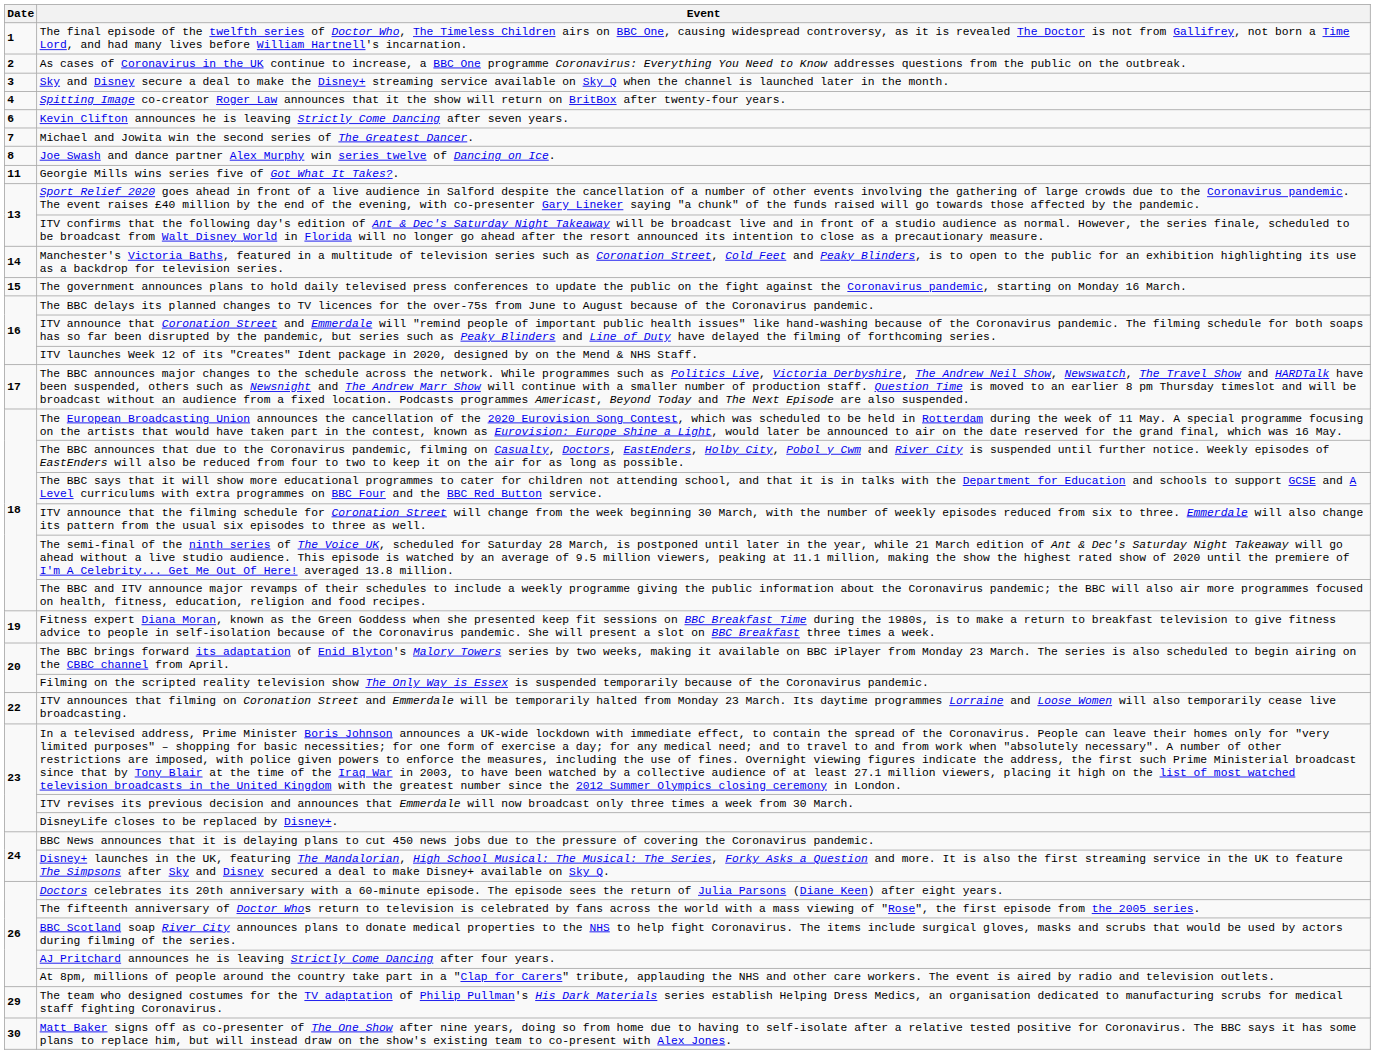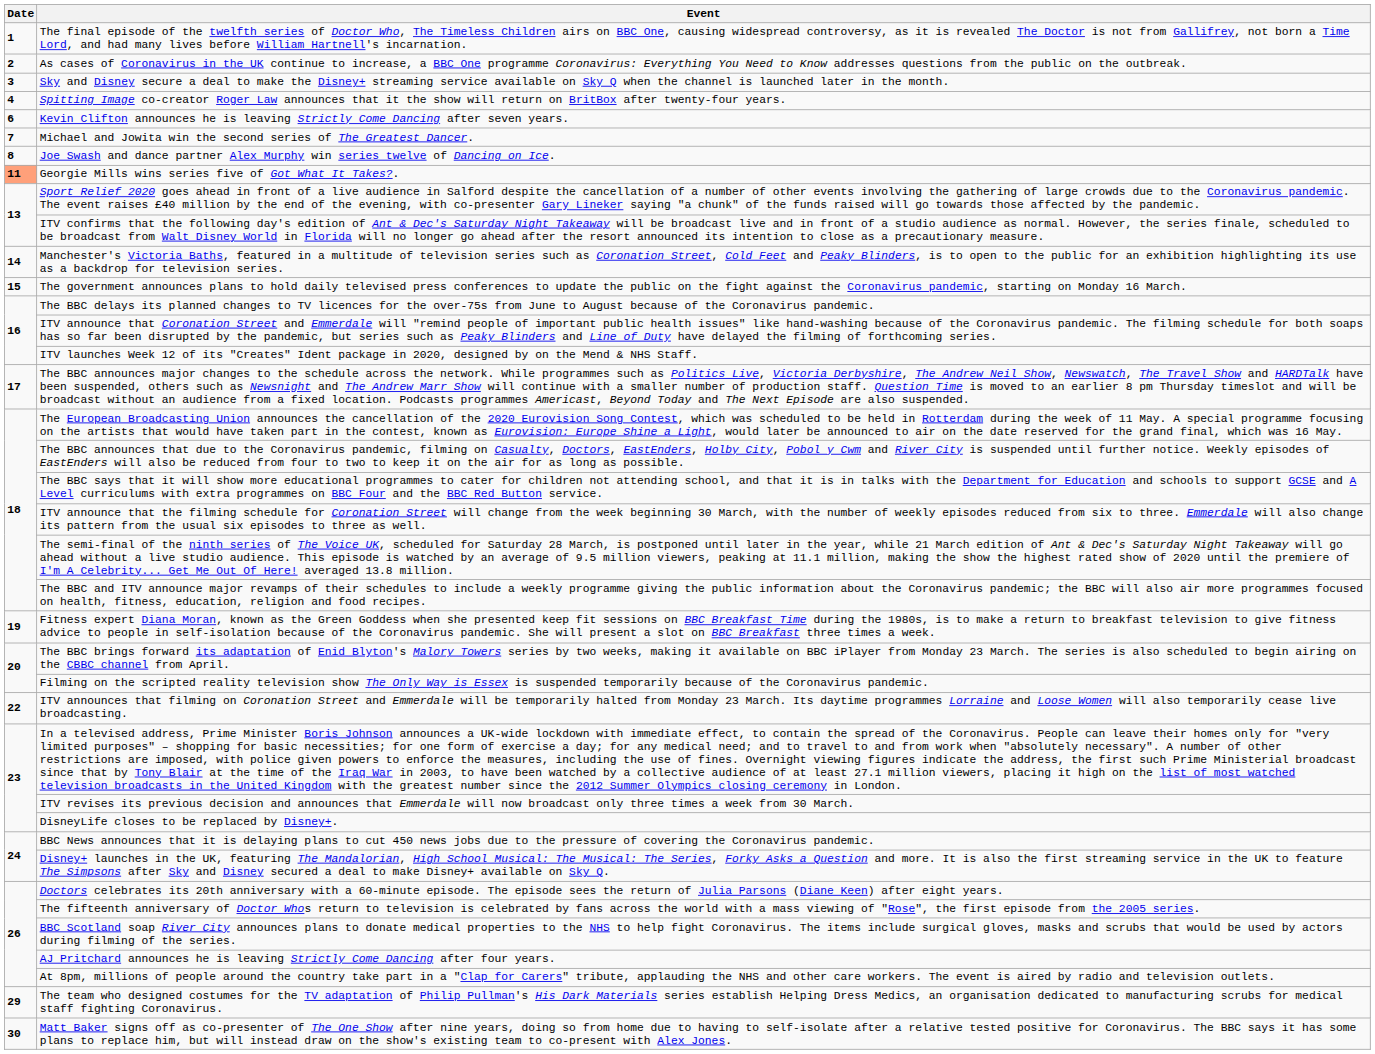(14, 174) no background -> (14, 174) lightsalmon background
